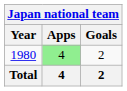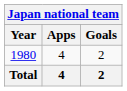(61, 55) lightgreen background -> (61, 55) no background
